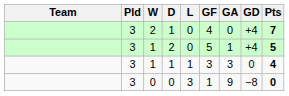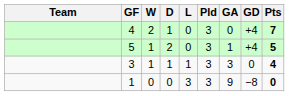columns swapped: (133, 13) <-> (209, 13)
